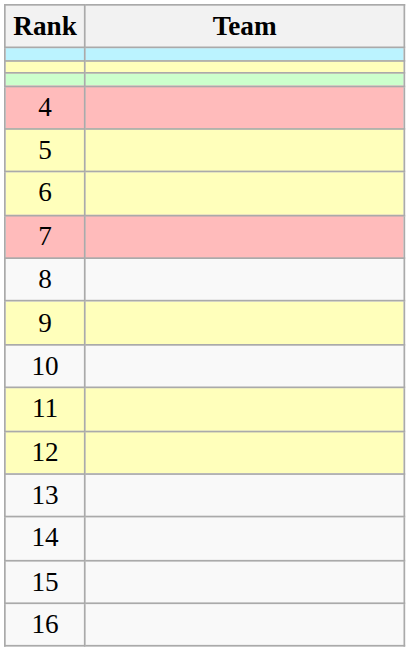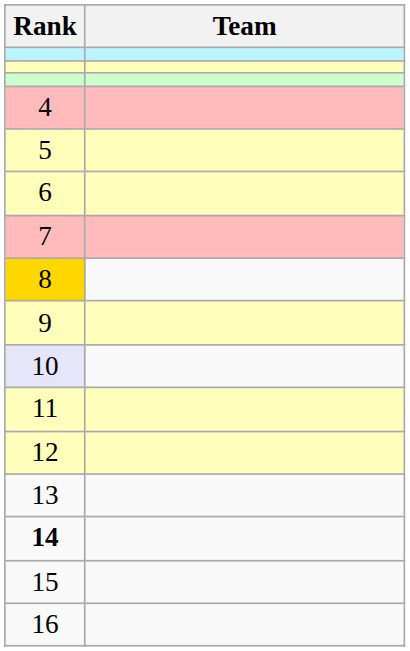(45, 279) no background -> (45, 279) gold background
(45, 365) no background -> (45, 365) lavender background
(45, 538) normal -> (45, 538) bold
